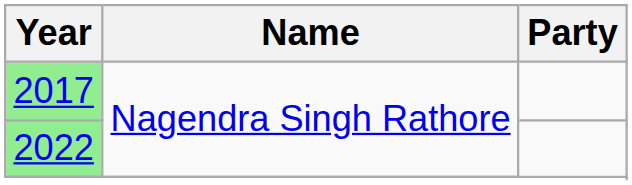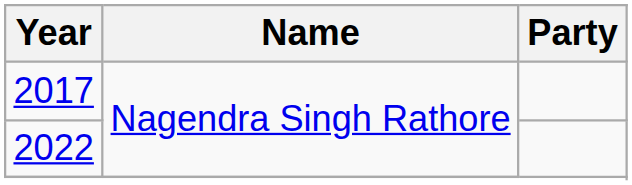(54, 90) lightgreen background -> (54, 90) no background
(54, 147) lightgreen background -> (54, 147) no background
